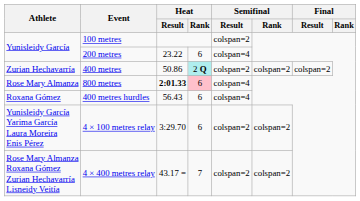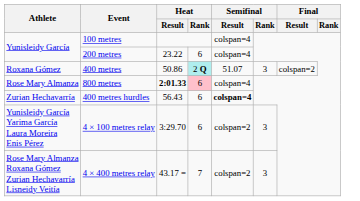(232, 40) colspan=2 -> (232, 40) colspan=4
(41, 69) Zurian Hechavarría -> (34, 69) Roxana Gómez
(232, 69) colspan=2 -> (232, 69) 51.07
(272, 69) colspan=2 -> (265, 69) 3
(34, 98) Roxana Gómez -> (41, 98) Zurian Hechavarría
(232, 98) normal -> (232, 98) bold
(272, 128) colspan=2 -> (265, 128) 3
(272, 173) colspan=2 -> (265, 173) 3
